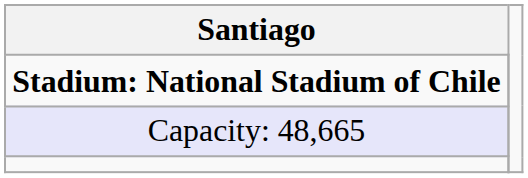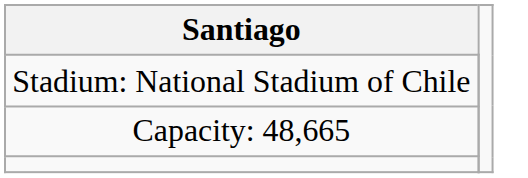(256, 80) bold -> (241, 80) normal
(256, 130) lavender background -> (241, 130) no background
